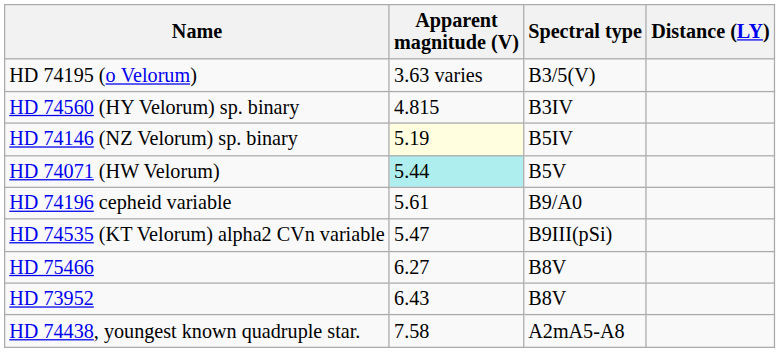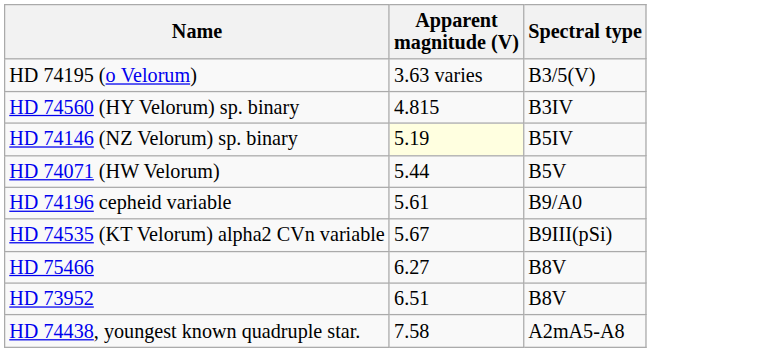- column: (710, 31)
(412, 171) paleturquoise background -> (412, 171) no background
(412, 235) 5.47 -> (412, 235) 5.67
(412, 298) 6.43 -> (412, 298) 6.51
